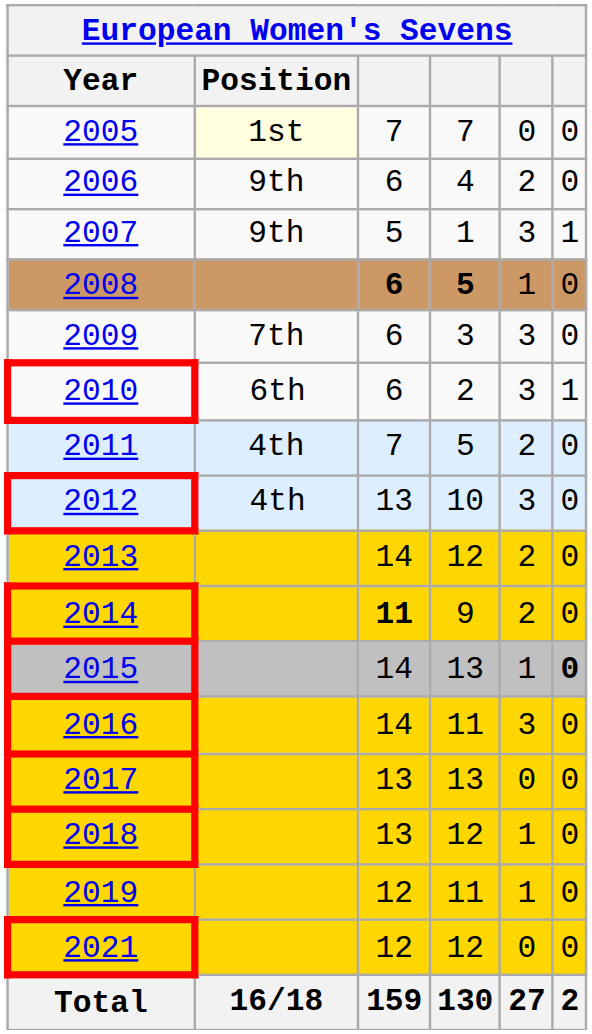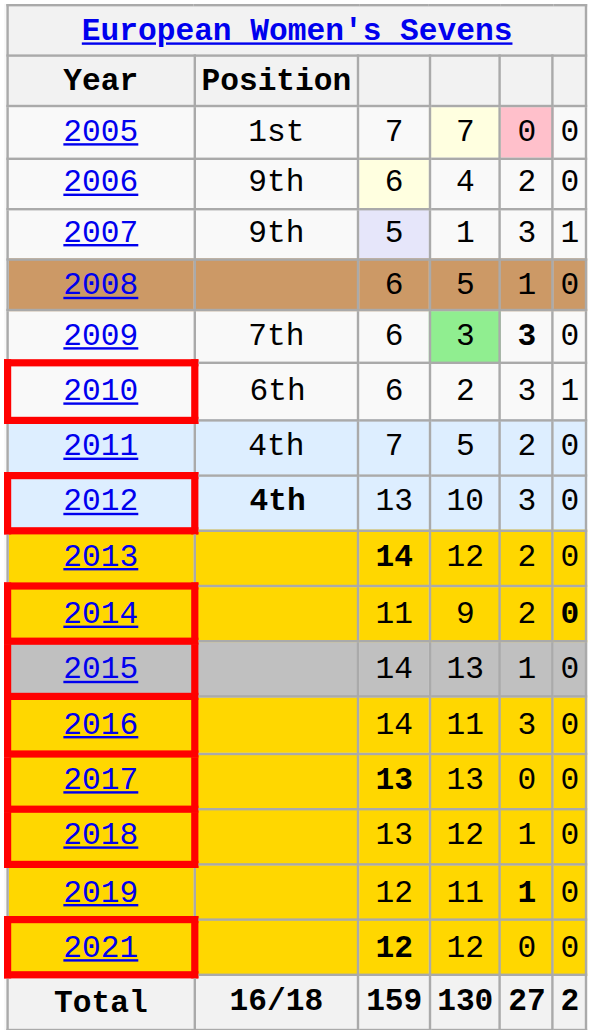(276, 132) lightyellow background -> (276, 132) no background
(465, 132) no background -> (465, 132) lightyellow background
(527, 132) no background -> (527, 132) pink background
(394, 183) no background -> (394, 183) lightyellow background
(394, 234) no background -> (394, 234) lavender background
(394, 285) bold -> (394, 285) normal
(465, 285) bold -> (465, 285) normal
(465, 337) no background -> (465, 337) lightgreen background
(527, 337) normal -> (527, 337) bold
(278, 503) normal -> (278, 503) bold
(394, 558) normal -> (394, 558) bold
(394, 614) bold -> (394, 614) normal
(570, 614) normal -> (570, 614) bold
(570, 670) bold -> (570, 670) normal
(394, 781) normal -> (394, 781) bold
(527, 892) normal -> (527, 892) bold
(394, 948) normal -> (394, 948) bold
